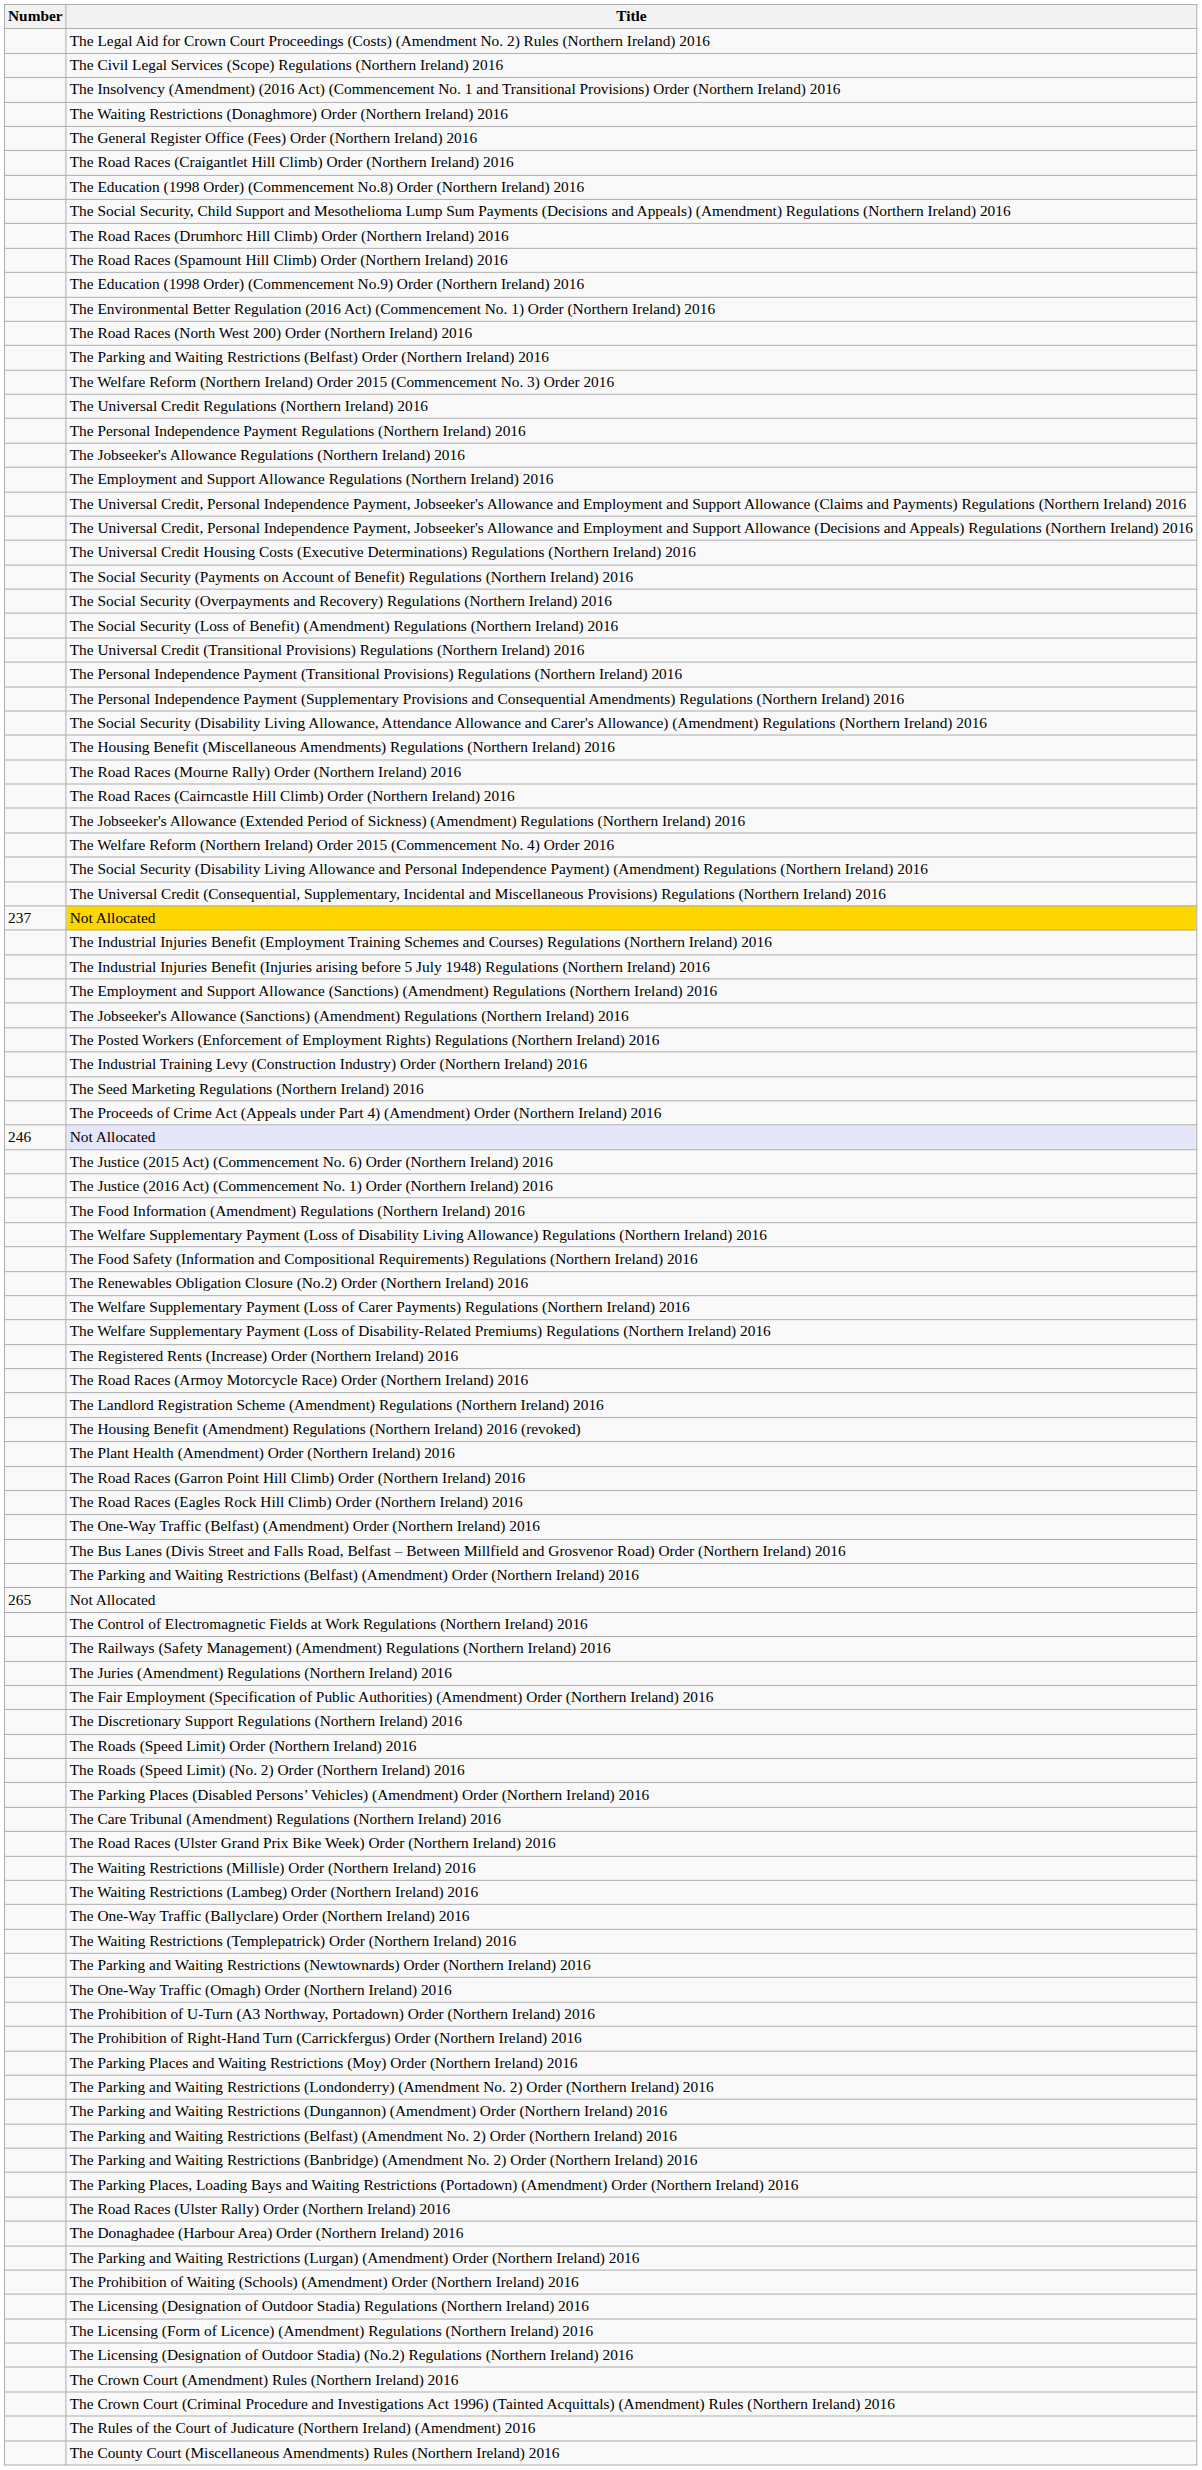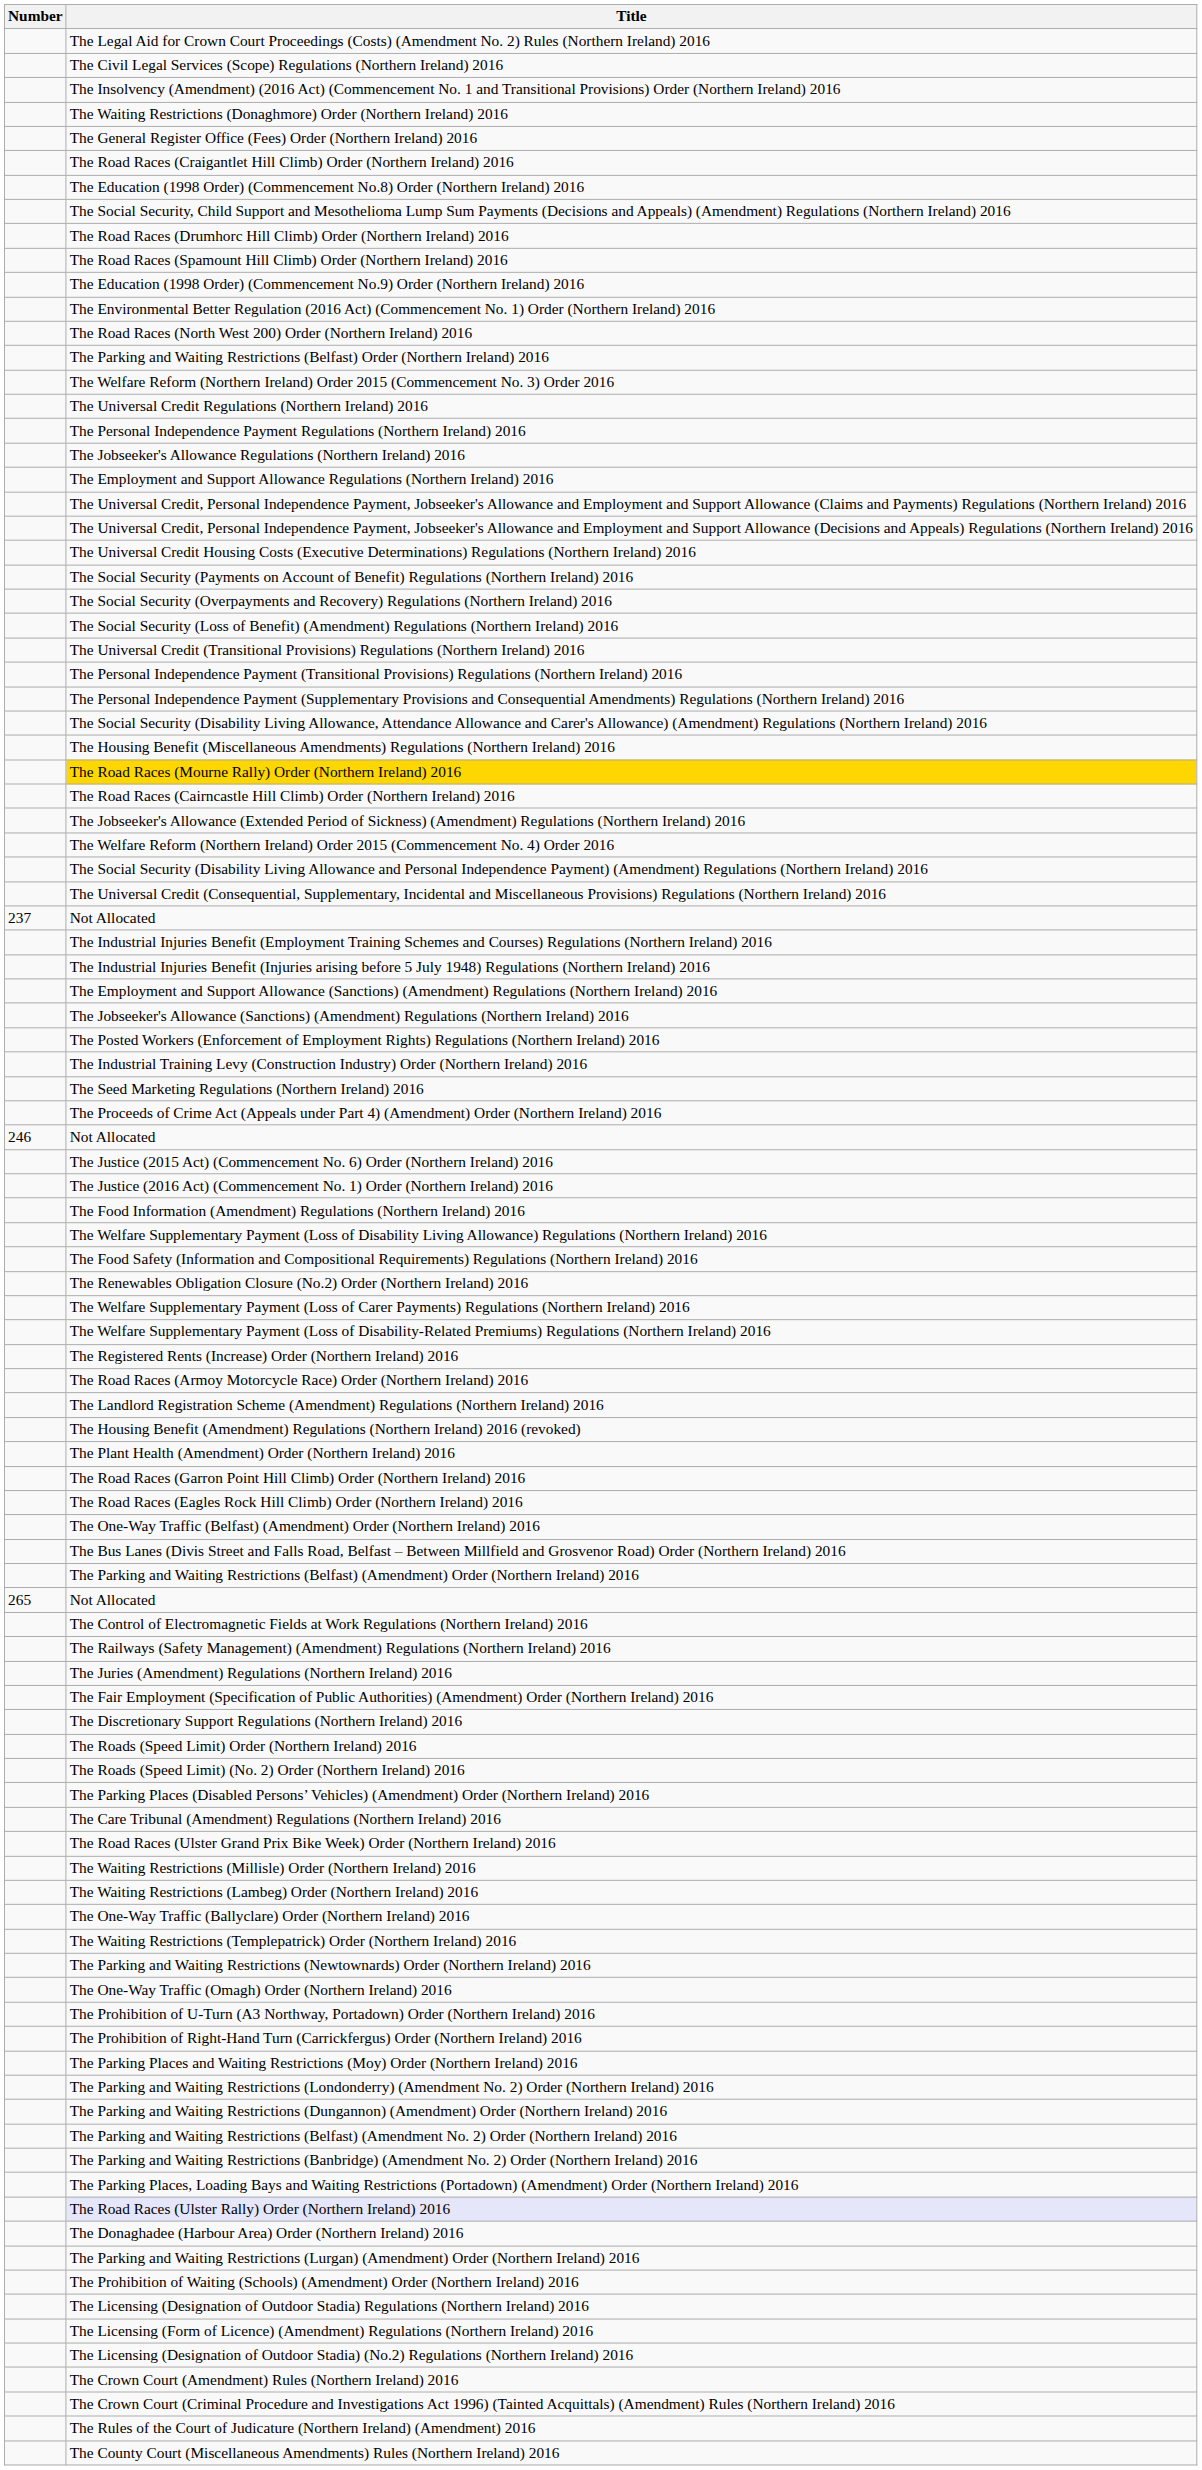(265, 771) no background -> (265, 771) gold background
(113, 917) gold background -> (113, 917) no background
(113, 1137) lavender background -> (113, 1137) no background
(260, 2209) no background -> (260, 2209) lavender background
